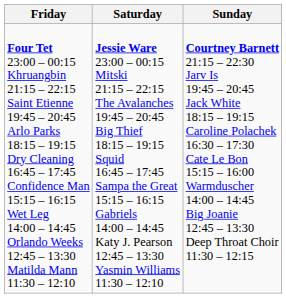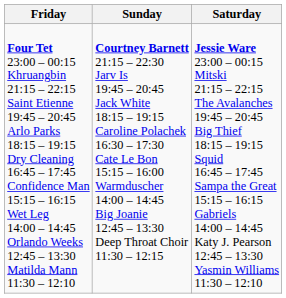columns swapped: (138, 14) <-> (232, 14)
